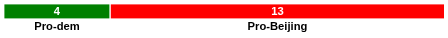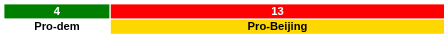(277, 26) no background -> (277, 26) gold background
